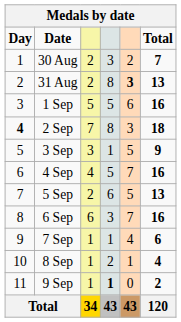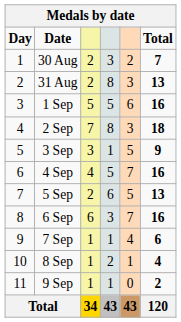(130, 83) bold -> (130, 83) normal
(20, 127) bold -> (20, 127) normal
(110, 283) bold -> (110, 283) normal
